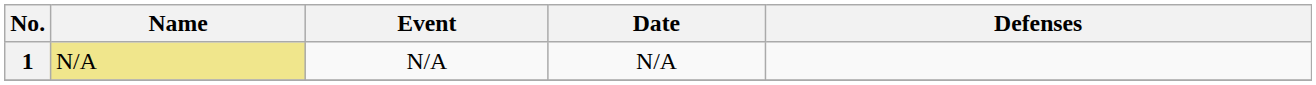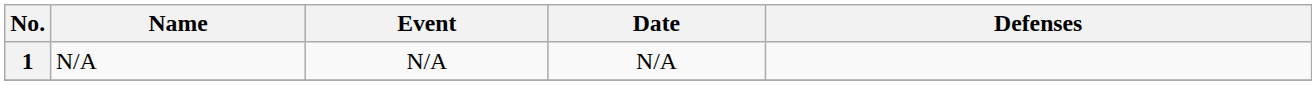(76, 60) khaki background -> (76, 60) no background
